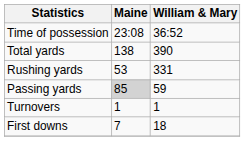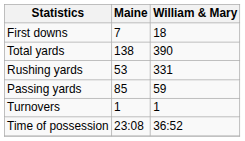rows swapped: (37, 126) <-> (58, 32)
(121, 88) lightgrey background -> (121, 88) no background
